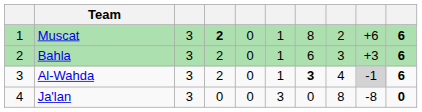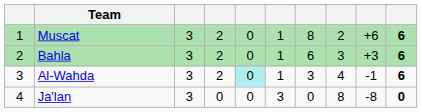(220, 35) bold -> (220, 35) normal
(250, 76) no background -> (250, 76) paleturquoise background
(311, 76) bold -> (311, 76) normal
(371, 76) lightgrey background -> (371, 76) no background
